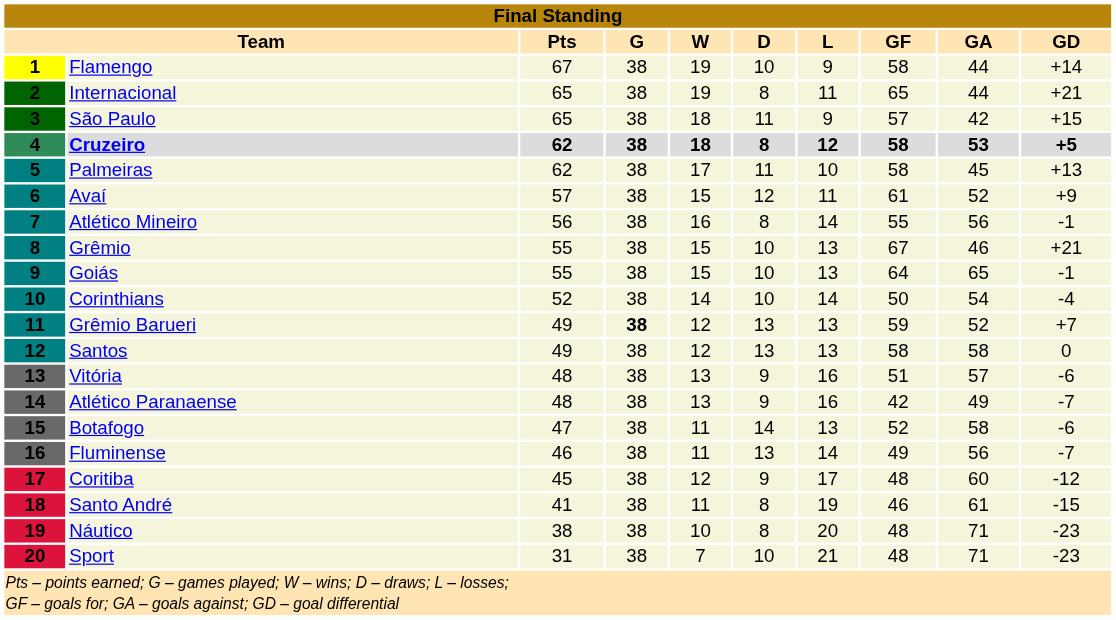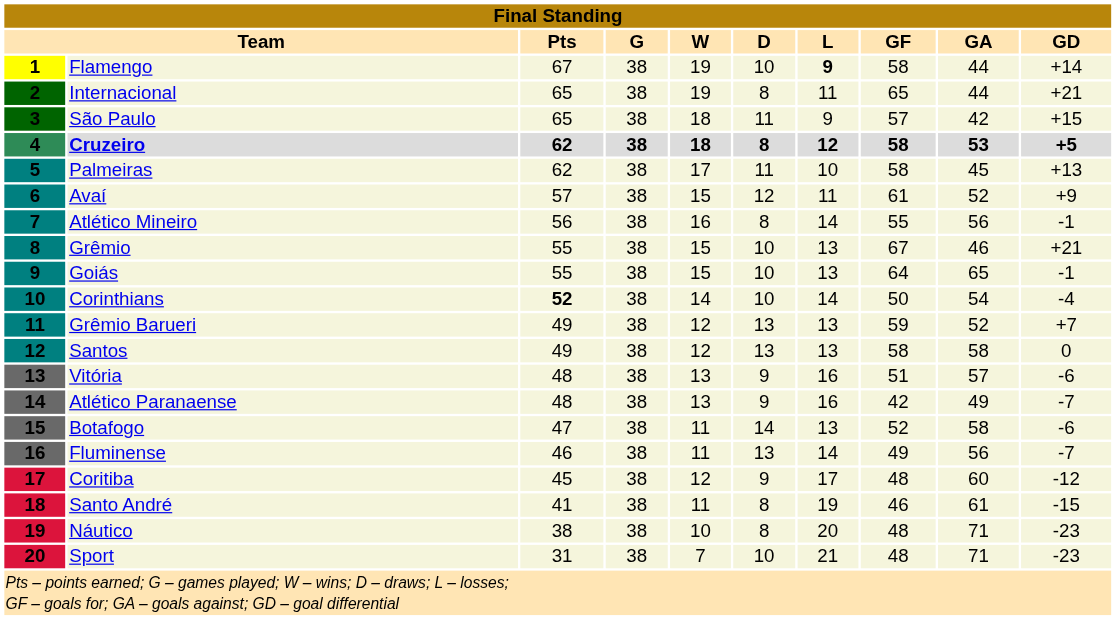(828, 67) normal -> (828, 67) bold
(562, 299) normal -> (562, 299) bold
(637, 324) bold -> (637, 324) normal
